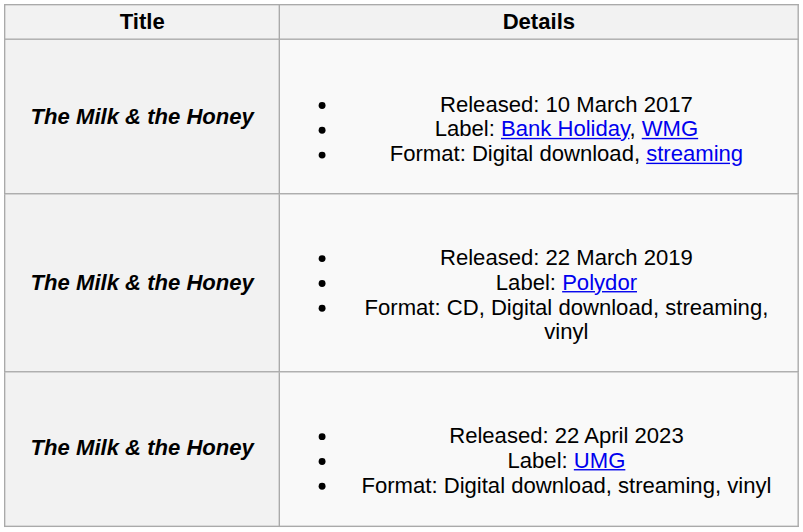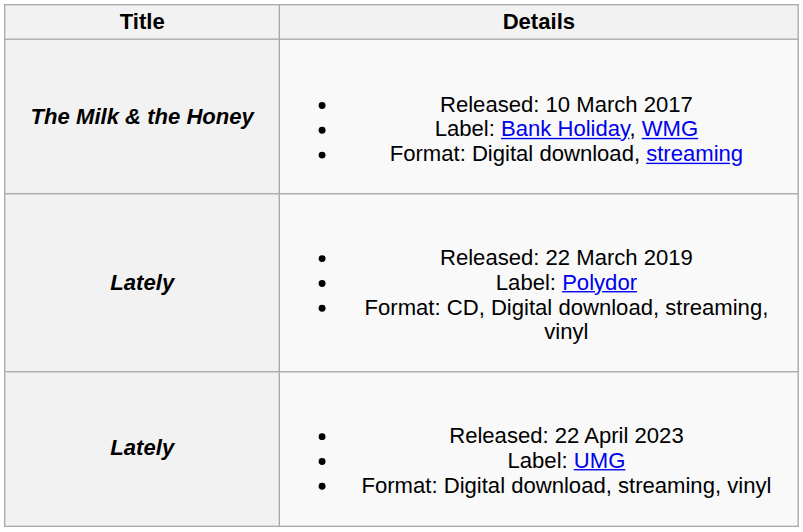(142, 282) The Milk & the Honey -> (142, 282) Lately
(142, 448) The Milk & the Honey -> (142, 448) Lately
